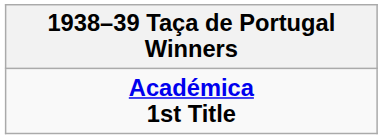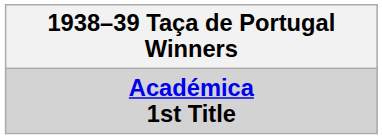(191, 100) no background -> (191, 100) lightgrey background
